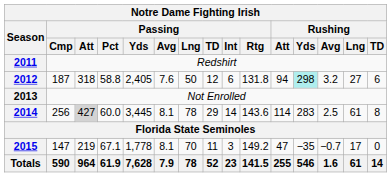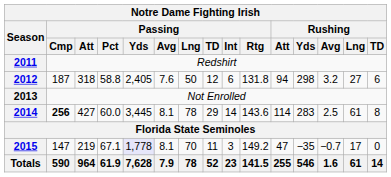(306, 79) paleturquoise background -> (306, 79) no background
(61, 113) normal -> (61, 113) bold
(86, 113) lightgrey background -> (86, 113) no background
(139, 146) no background -> (139, 146) lavender background
